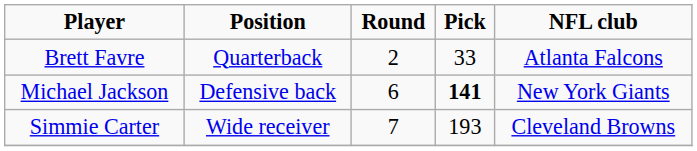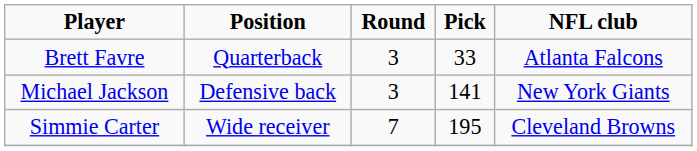(393, 57) 2 -> (393, 57) 3
(393, 92) 6 -> (393, 92) 3
(465, 92) bold -> (465, 92) normal
(465, 127) 193 -> (465, 127) 195
